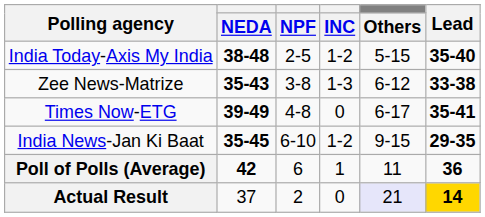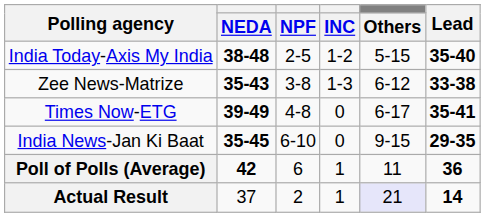(340, 141) 1-2 -> (340, 141) 0
(340, 198) 0 -> (340, 198) 1
(453, 198) gold background -> (453, 198) no background
